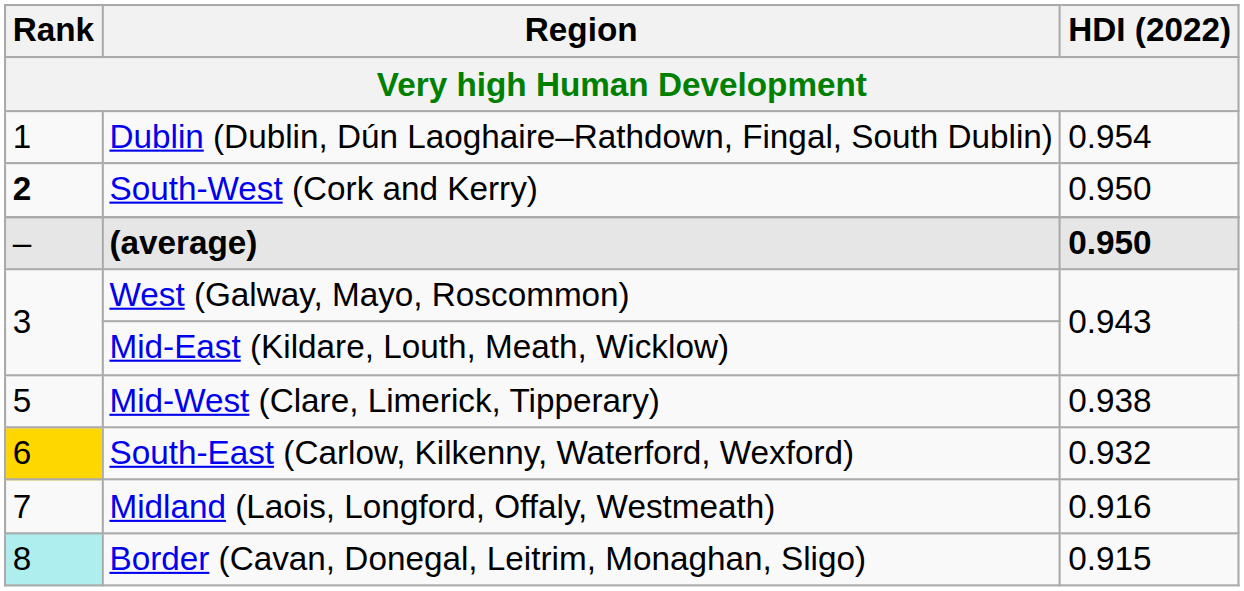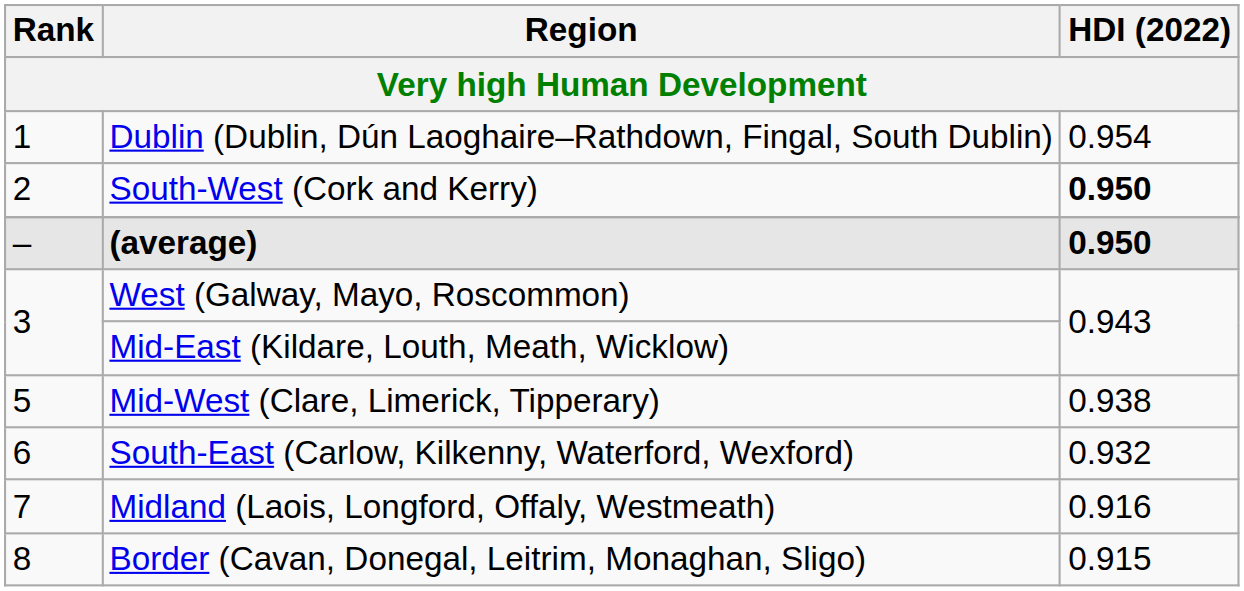(22, 189) bold -> (22, 189) normal
(1110, 189) normal -> (1110, 189) bold
(22, 453) gold background -> (22, 453) no background
(22, 558) paleturquoise background -> (22, 558) no background
